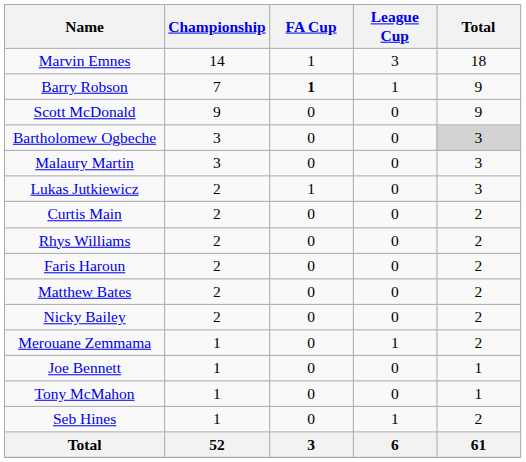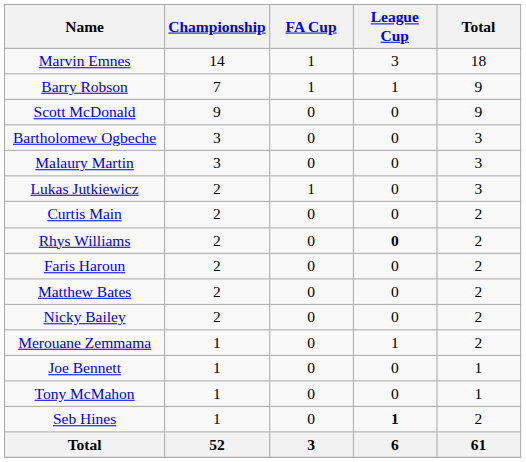(311, 86) bold -> (311, 86) normal
(478, 138) lightgrey background -> (478, 138) no background
(395, 240) normal -> (395, 240) bold
(395, 419) normal -> (395, 419) bold
